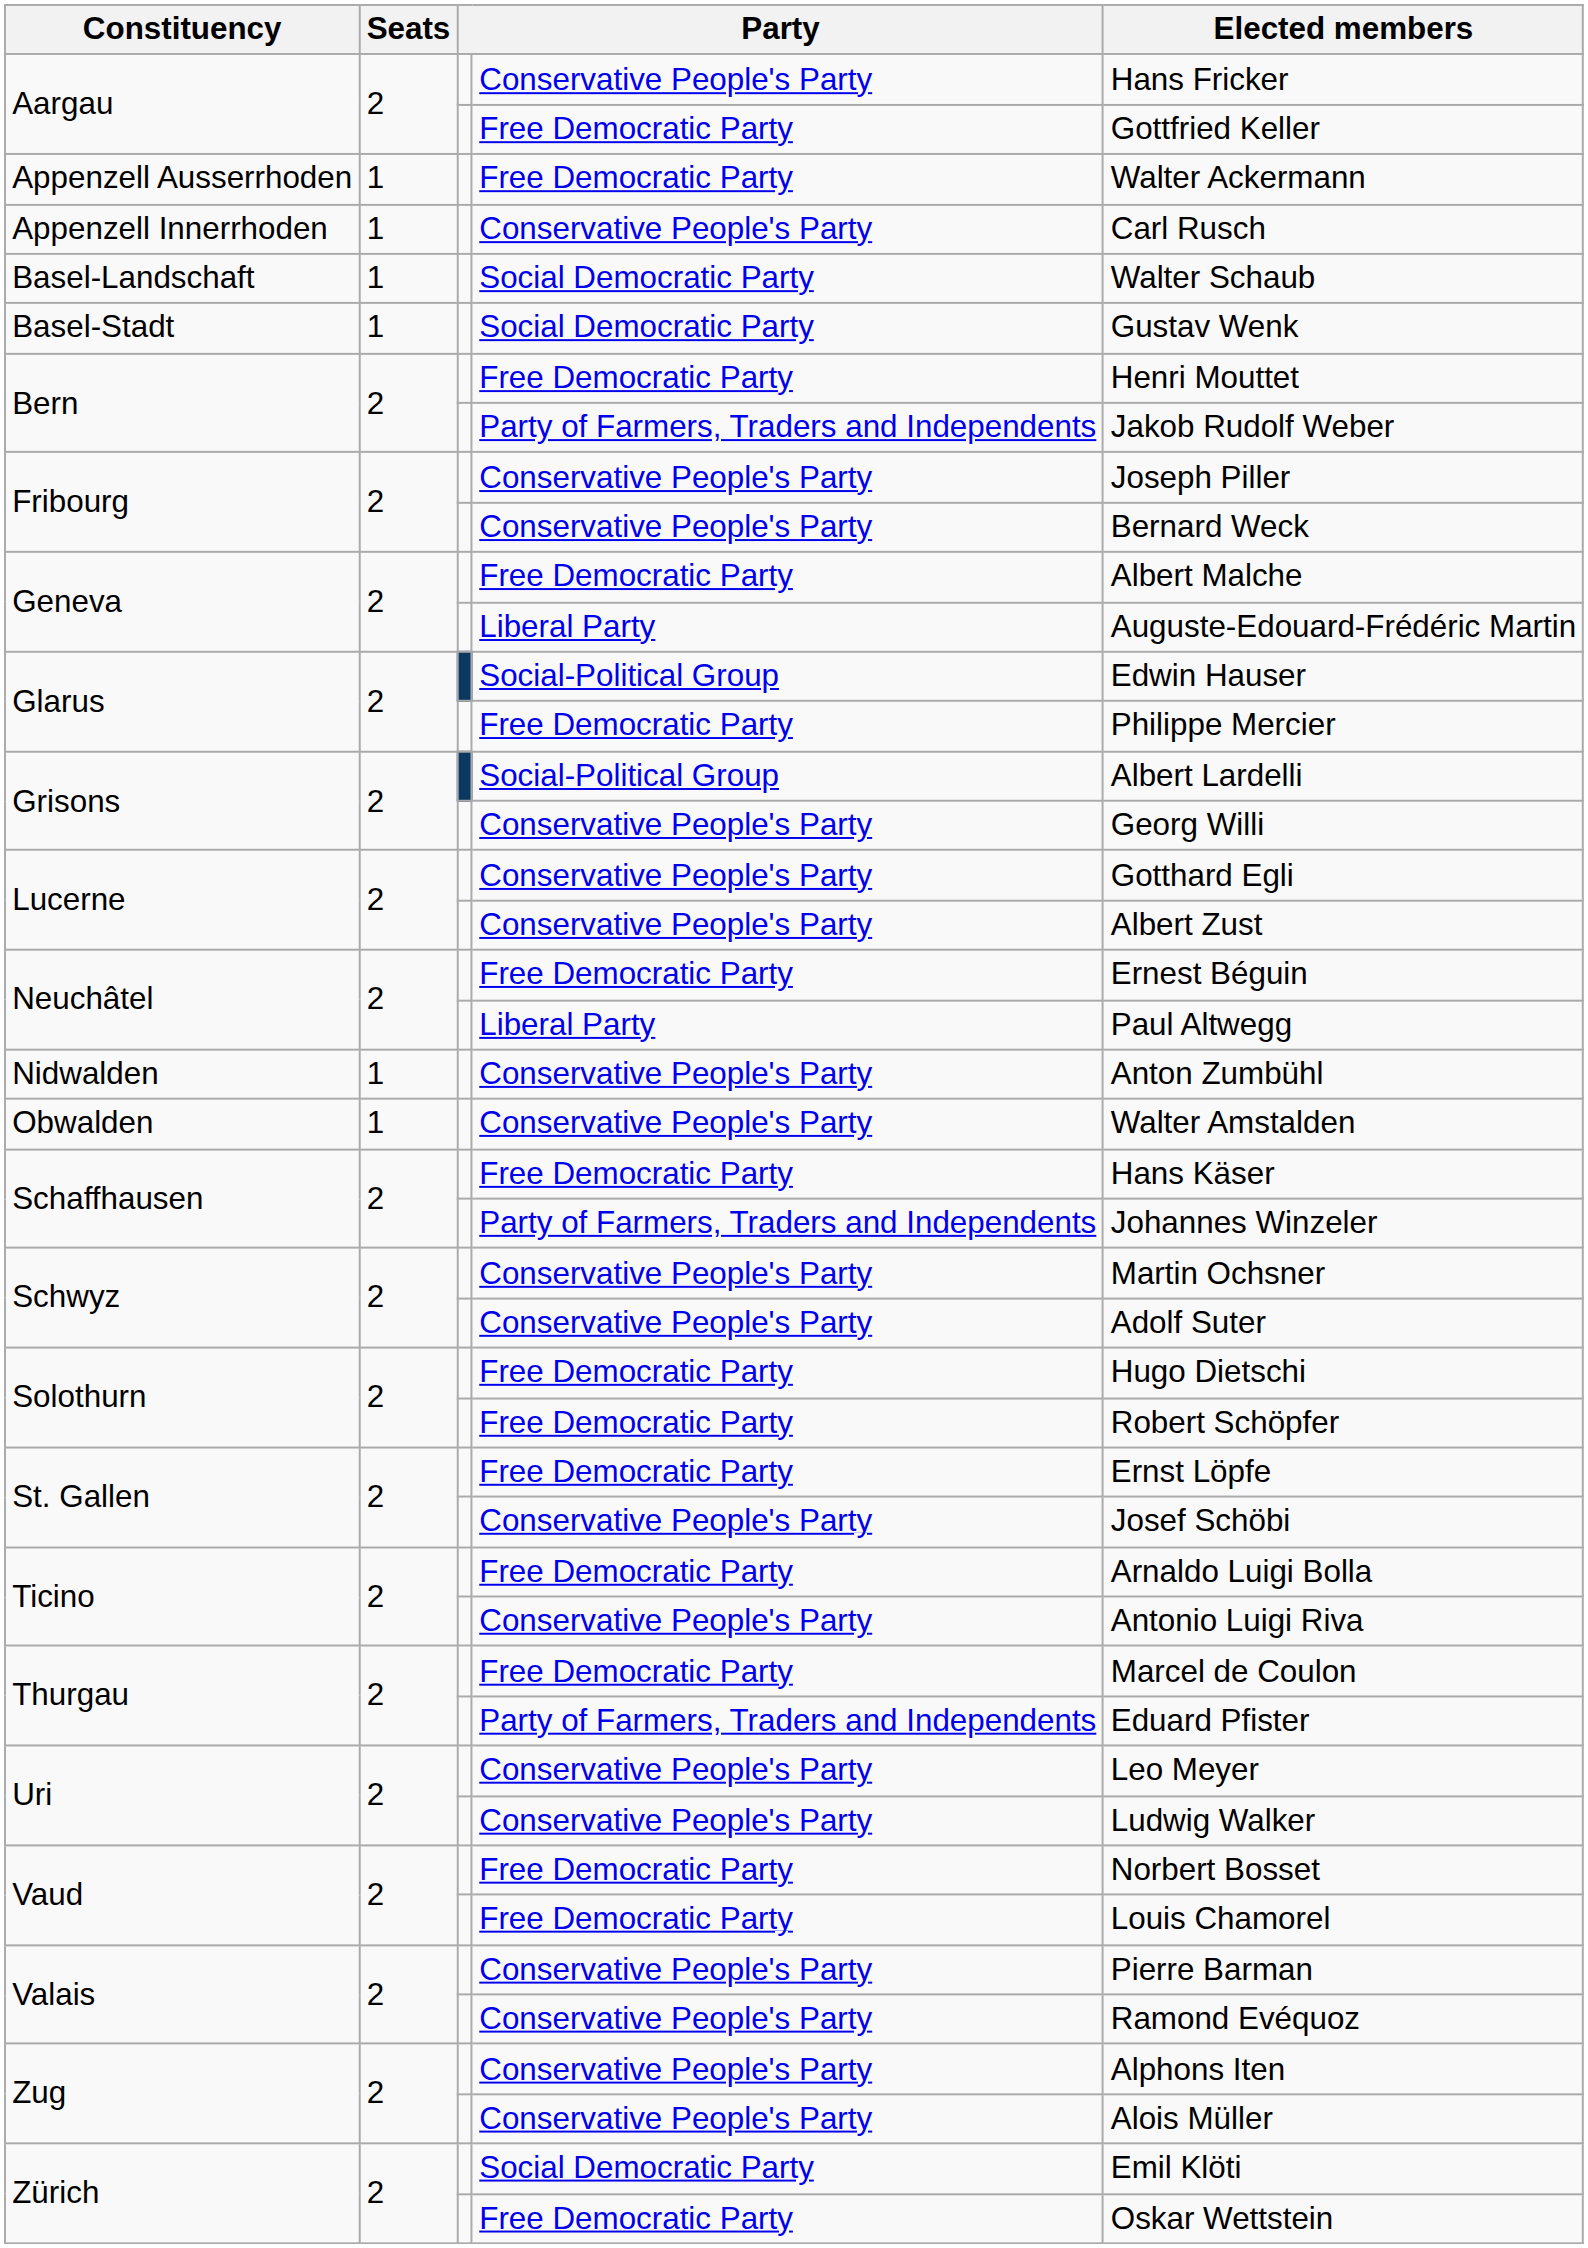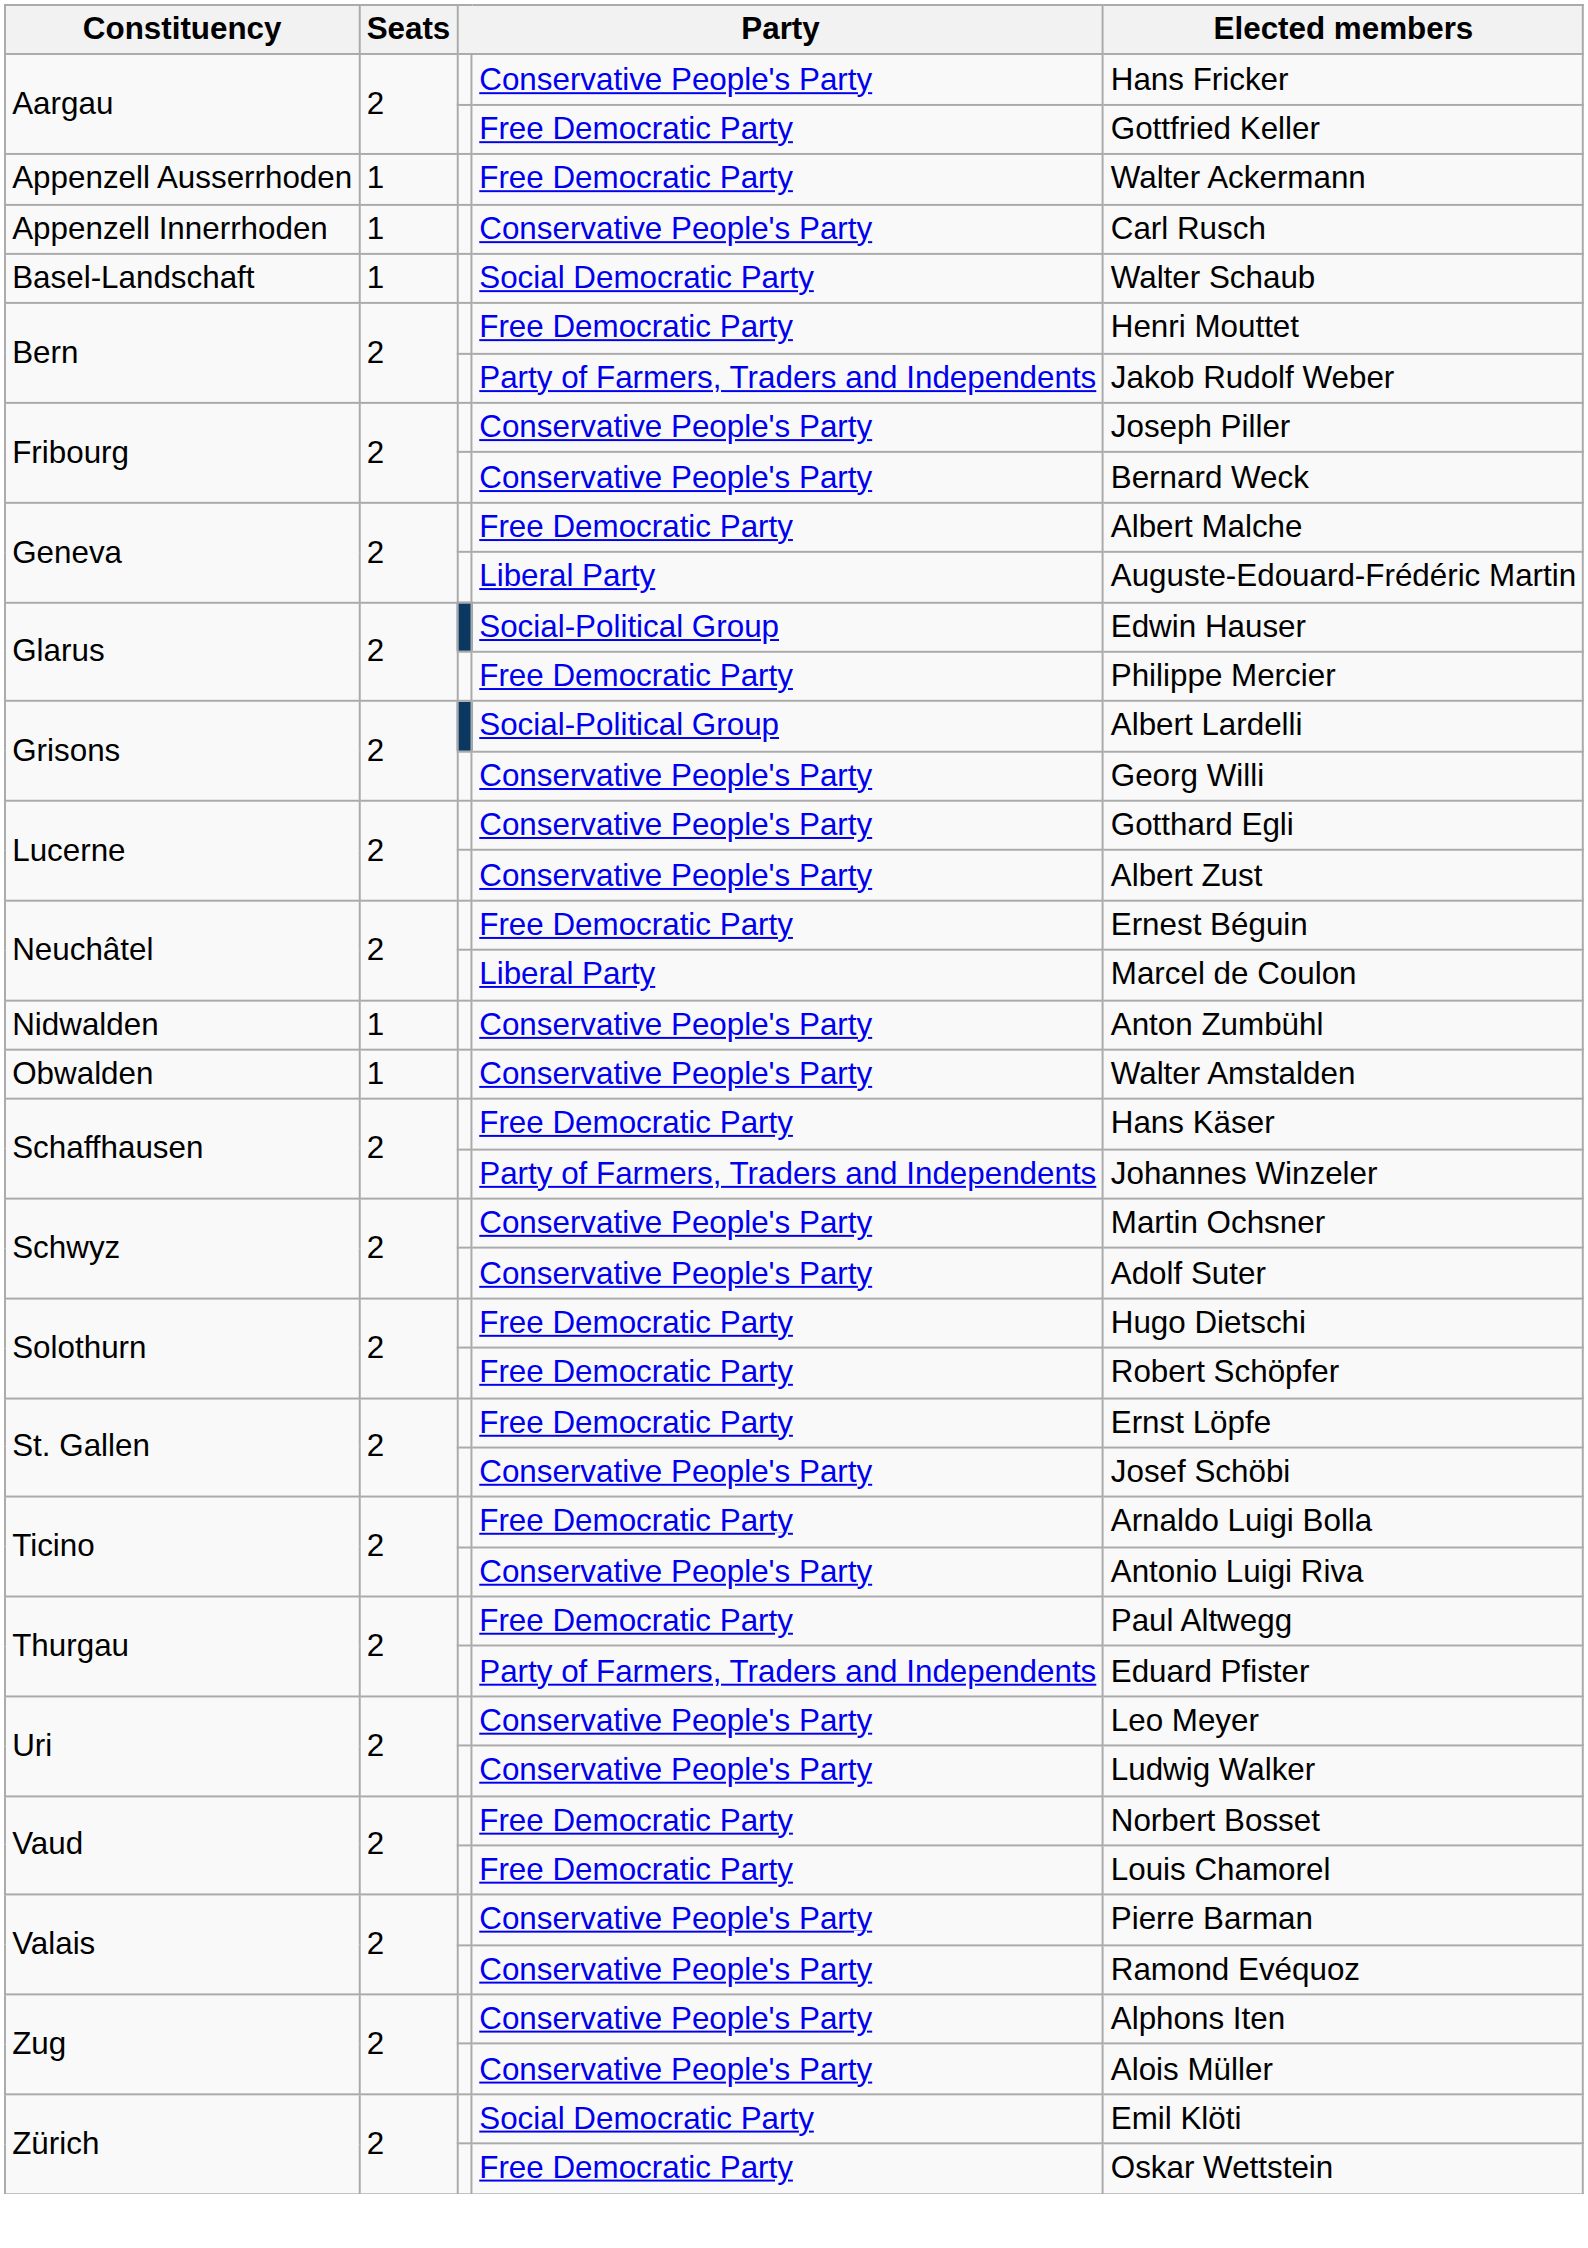- row: (93, 327)
(1201, 1024) Paul Altwegg -> (1234, 974) Marcel de Coulon
(1234, 1670) Marcel de Coulon -> (1201, 1620) Paul Altwegg
